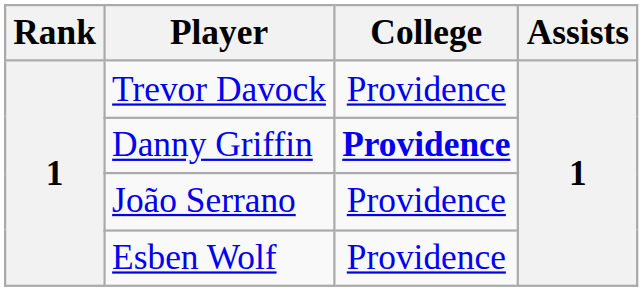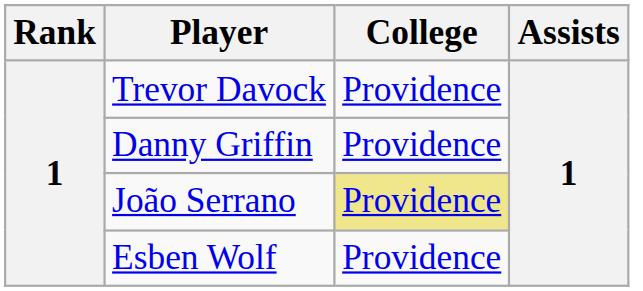(426, 144) bold -> (422, 144) normal
(426, 200) no background -> (422, 200) khaki background
